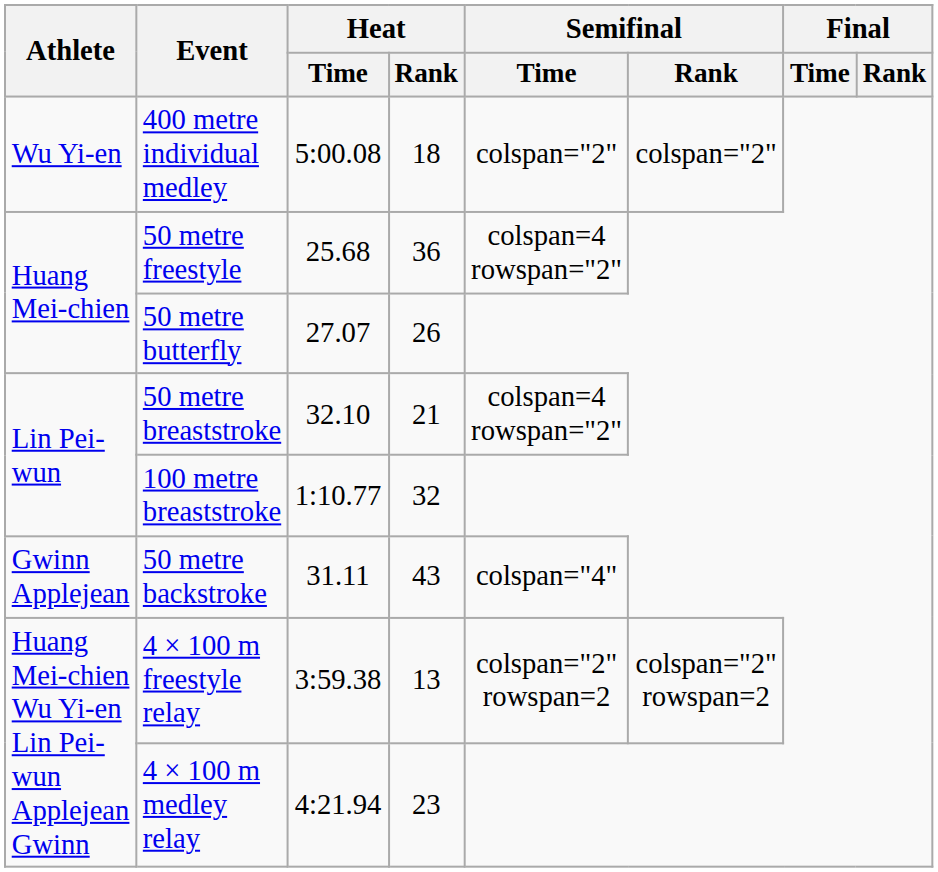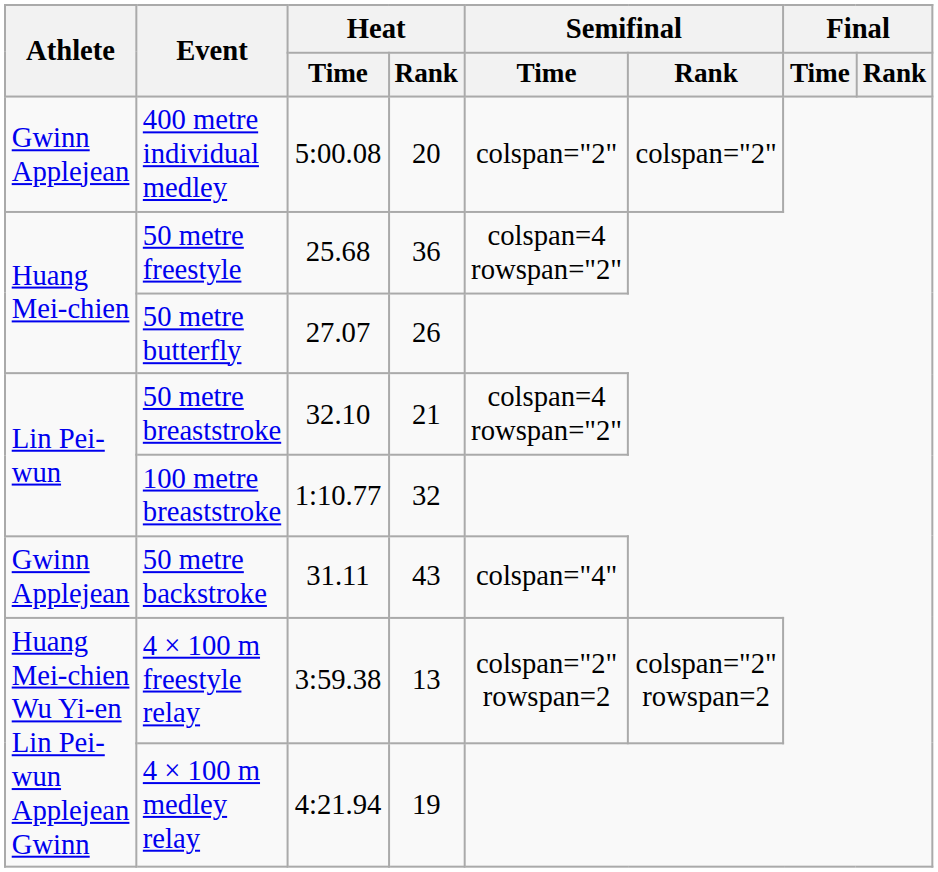(67, 154) Wu Yi-en -> (71, 154) Gwinn Applejean
(426, 154) 18 -> (426, 154) 20
(426, 804) 23 -> (426, 804) 19
